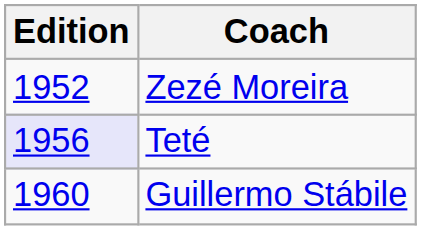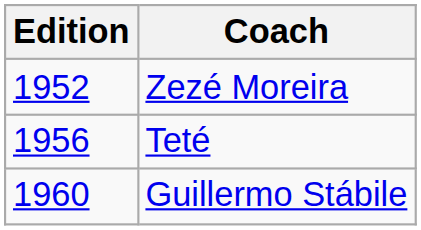(51, 140) lavender background -> (51, 140) no background
